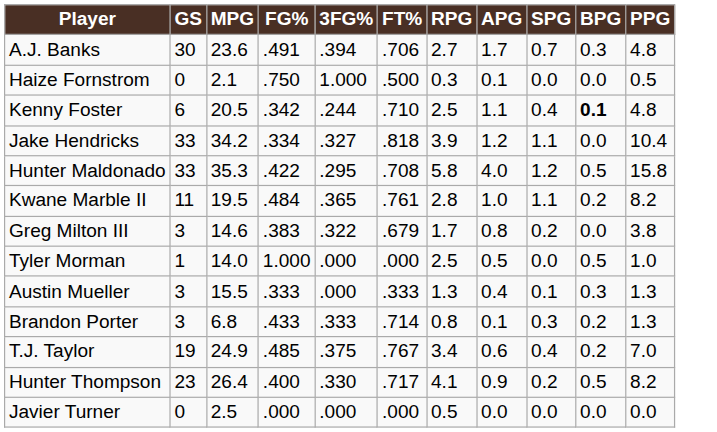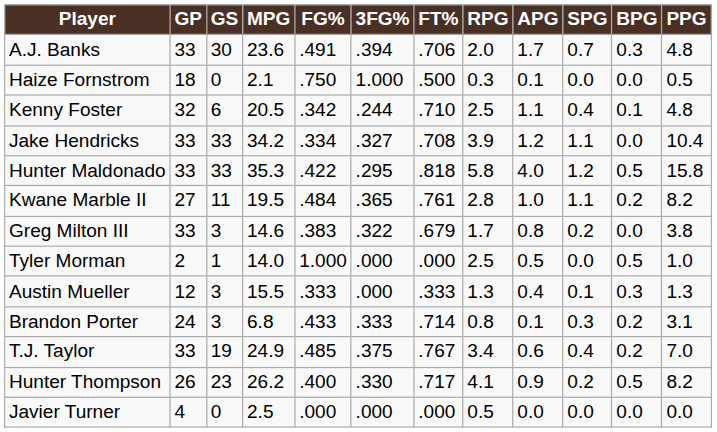+ column: (188, 19)
(444, 49) 2.7 -> (481, 49) 2.0
(593, 110) bold -> (630, 110) normal
(401, 140) .818 -> (437, 140) .708
(401, 170) .708 -> (437, 170) .818
(643, 321) 1.3 -> (680, 321) 3.1
(229, 381) 26.4 -> (266, 381) 26.2
